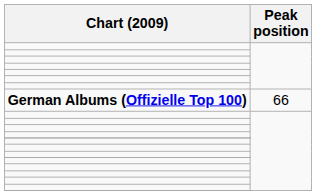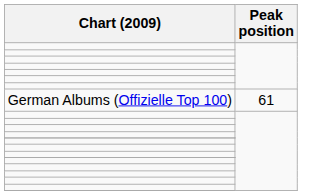(127, 100) bold -> (120, 100) normal
(281, 100) 66 -> (266, 100) 61
